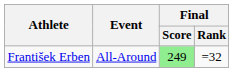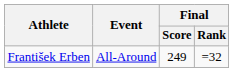(177, 57) lightgreen background -> (177, 57) no background
